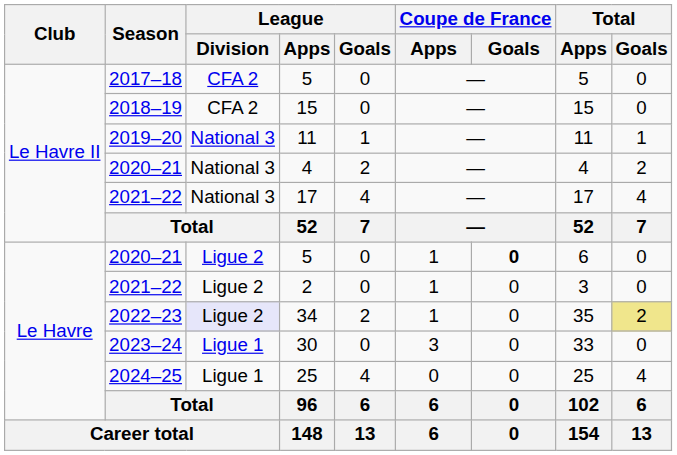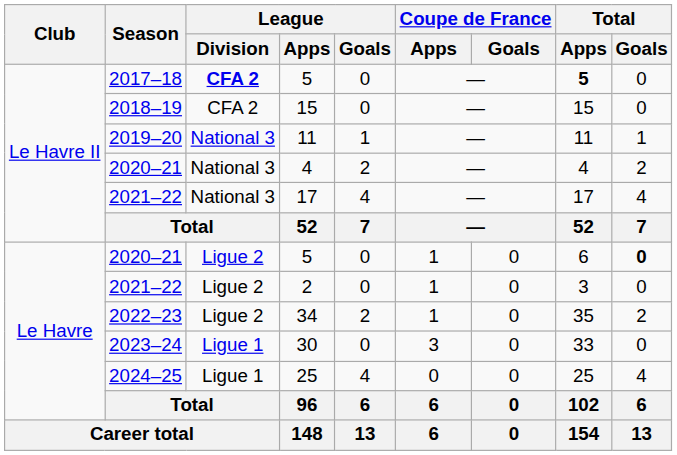(233, 78) normal -> (233, 78) bold
(584, 78) normal -> (584, 78) bold
(514, 256) bold -> (514, 256) normal
(642, 256) normal -> (642, 256) bold
(233, 316) lavender background -> (233, 316) no background
(642, 316) khaki background -> (642, 316) no background
